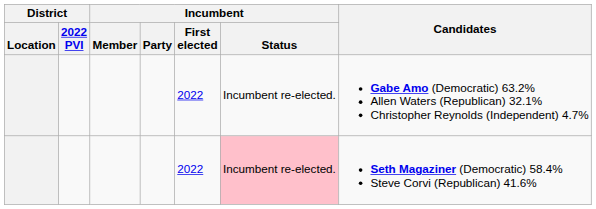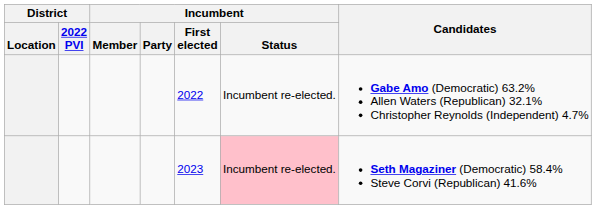(190, 170) 2022 -> (190, 170) 2023
